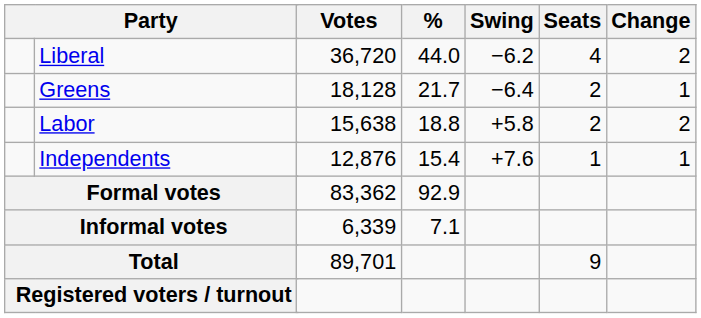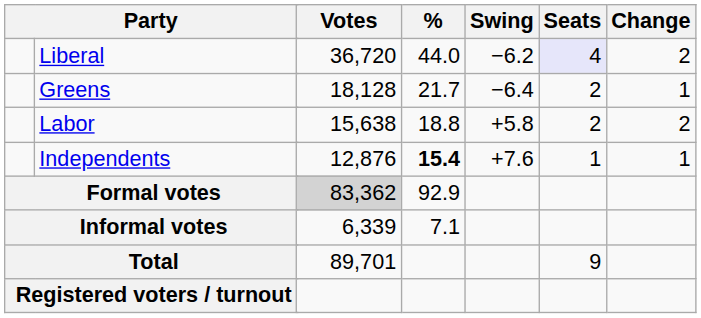(595, 55) no background -> (595, 55) lavender background
(439, 158) normal -> (439, 158) bold
(363, 192) no background -> (363, 192) lightgrey background
